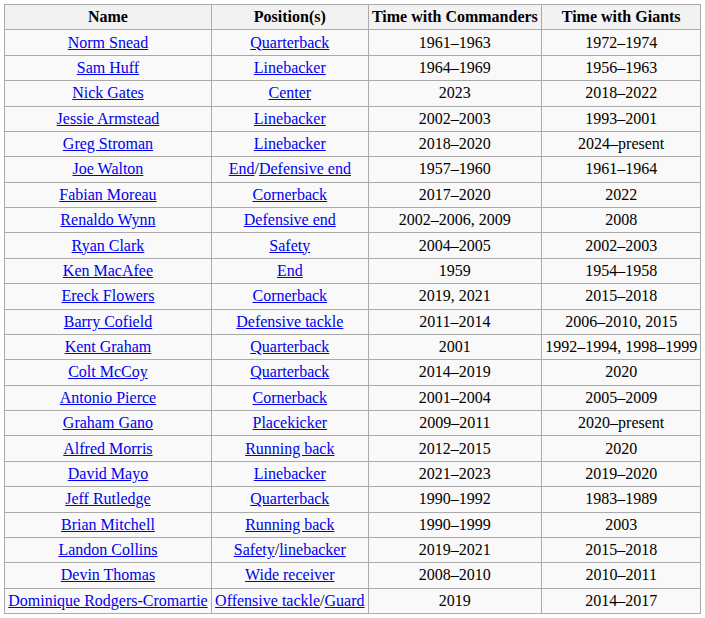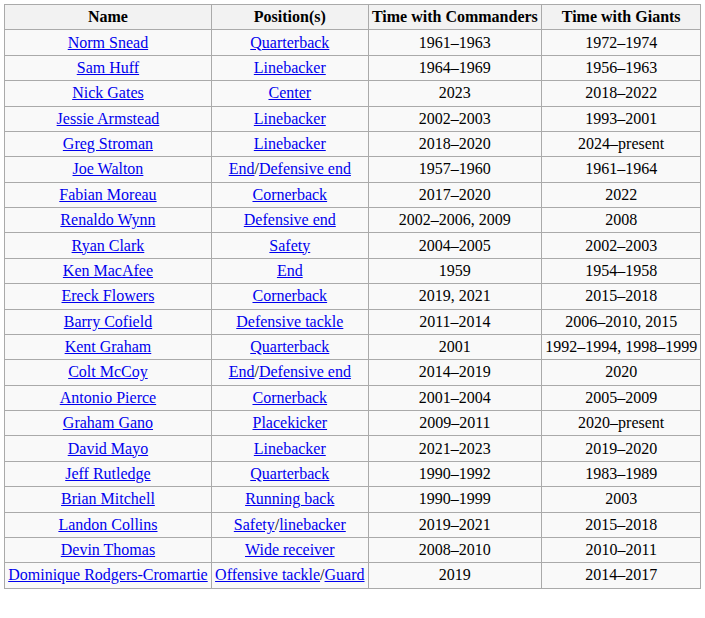(290, 372) Quarterback -> (290, 372) End/Defensive end
- row: (108, 448)
